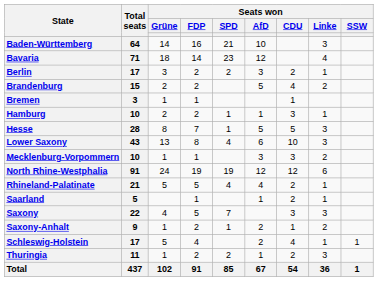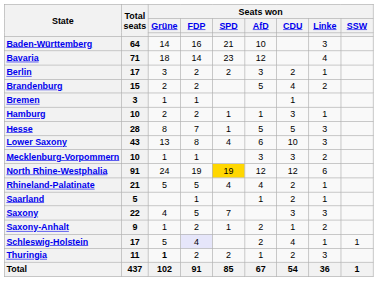(229, 171) no background -> (229, 171) gold background
(196, 242) no background -> (196, 242) lavender background
(164, 256) normal -> (164, 256) bold
